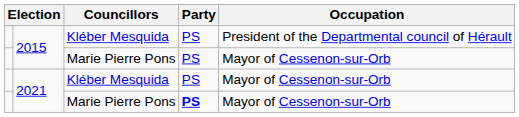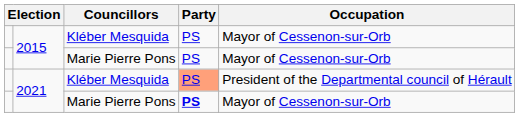(367, 36) President of the Departmental council of Hérault -> (306, 36) Mayor of Cessenon-sur-Orb
(191, 79) no background -> (191, 79) lightsalmon background
(306, 79) Mayor of Cessenon-sur-Orb -> (367, 79) President of the Departmental council of Hérault
